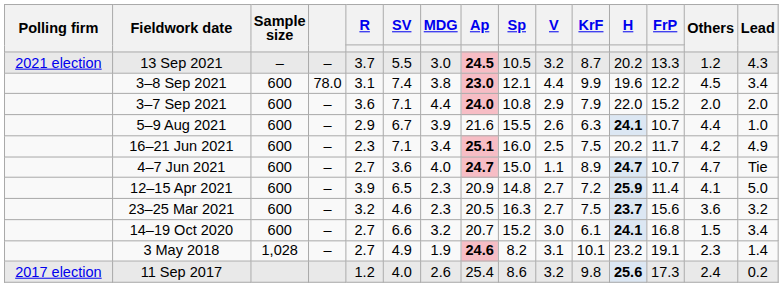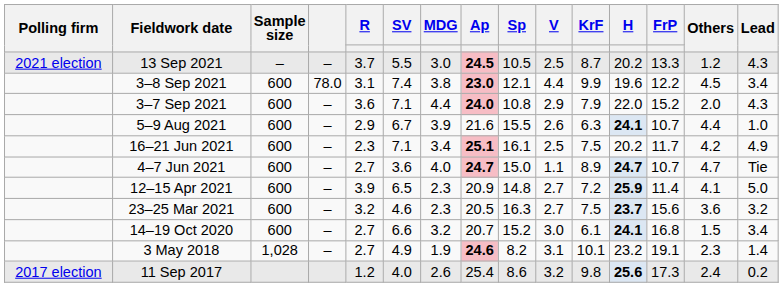(554, 63) 3.2 -> (554, 63) 2.5
(758, 105) 2.0 -> (758, 105) 4.3
(517, 146) 16.0 -> (517, 146) 16.1
